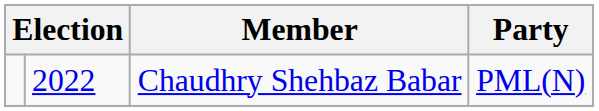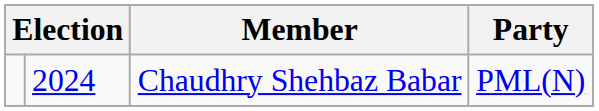(64, 79) 2022 -> (64, 79) 2024
